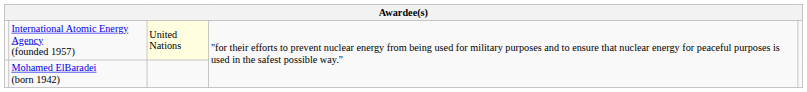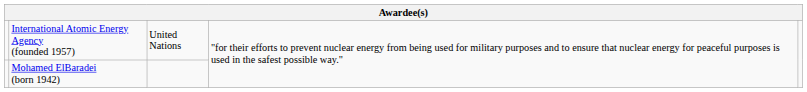(165, 40) lightyellow background -> (165, 40) no background
